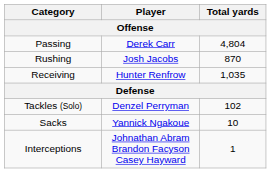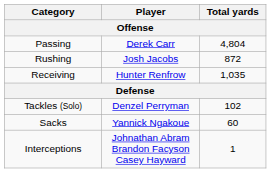(233, 59) 870 -> (233, 59) 872
(233, 122) 10 -> (233, 122) 60
